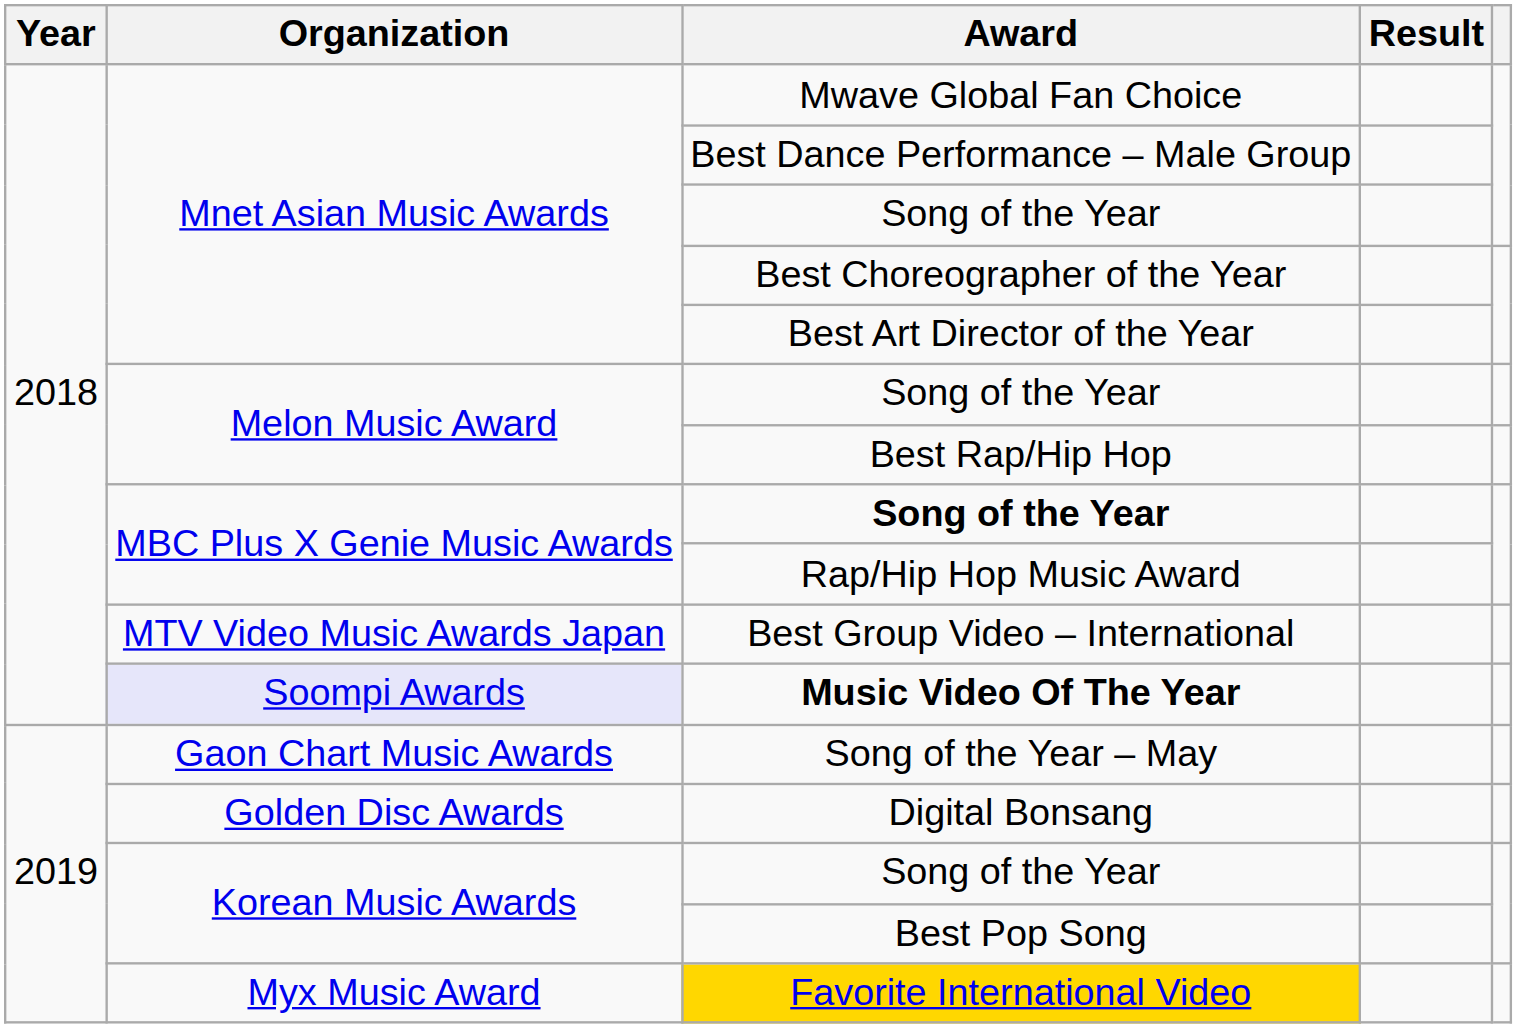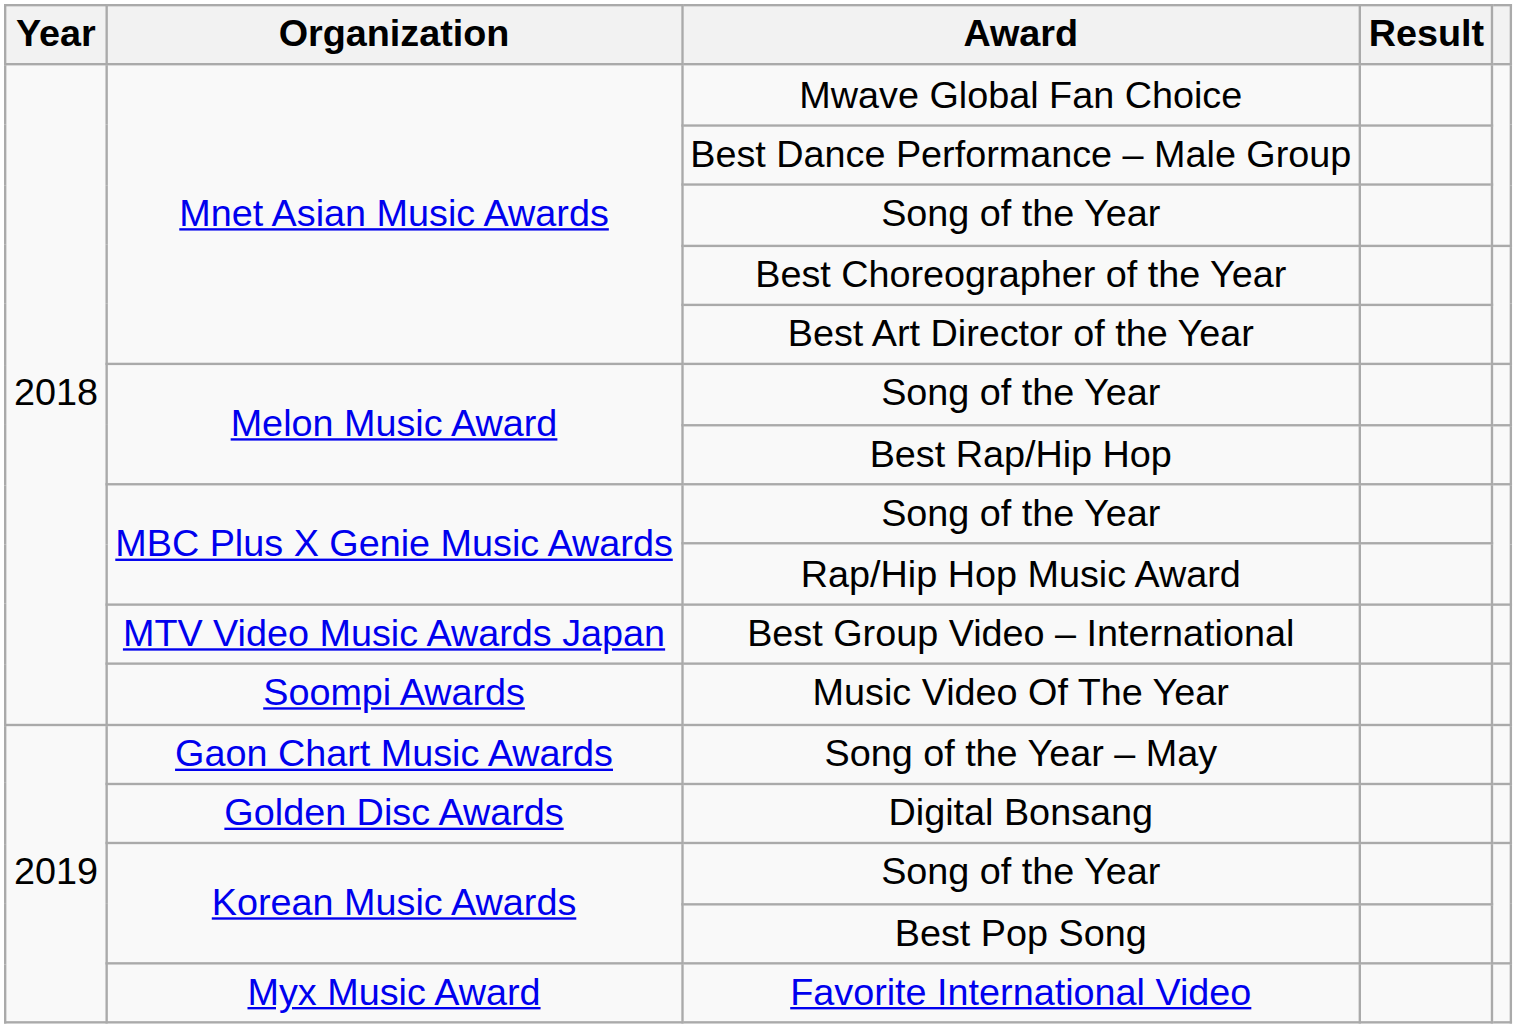(1021, 513) bold -> (1021, 513) normal
(394, 693) lavender background -> (394, 693) no background
(1021, 693) bold -> (1021, 693) normal
(1021, 992) gold background -> (1021, 992) no background
